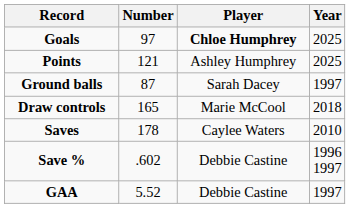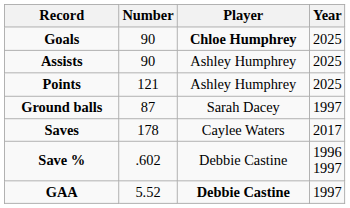(148, 38) 97 -> (148, 38) 90
+ row: (62, 61)
- row: (62, 107)
(327, 130) 2010 -> (327, 130) 2017
(243, 191) normal -> (243, 191) bold
